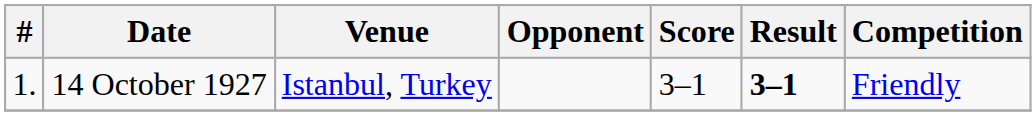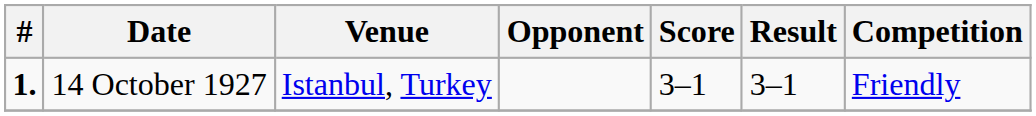(25, 84) normal -> (25, 84) bold
(774, 84) bold -> (774, 84) normal
